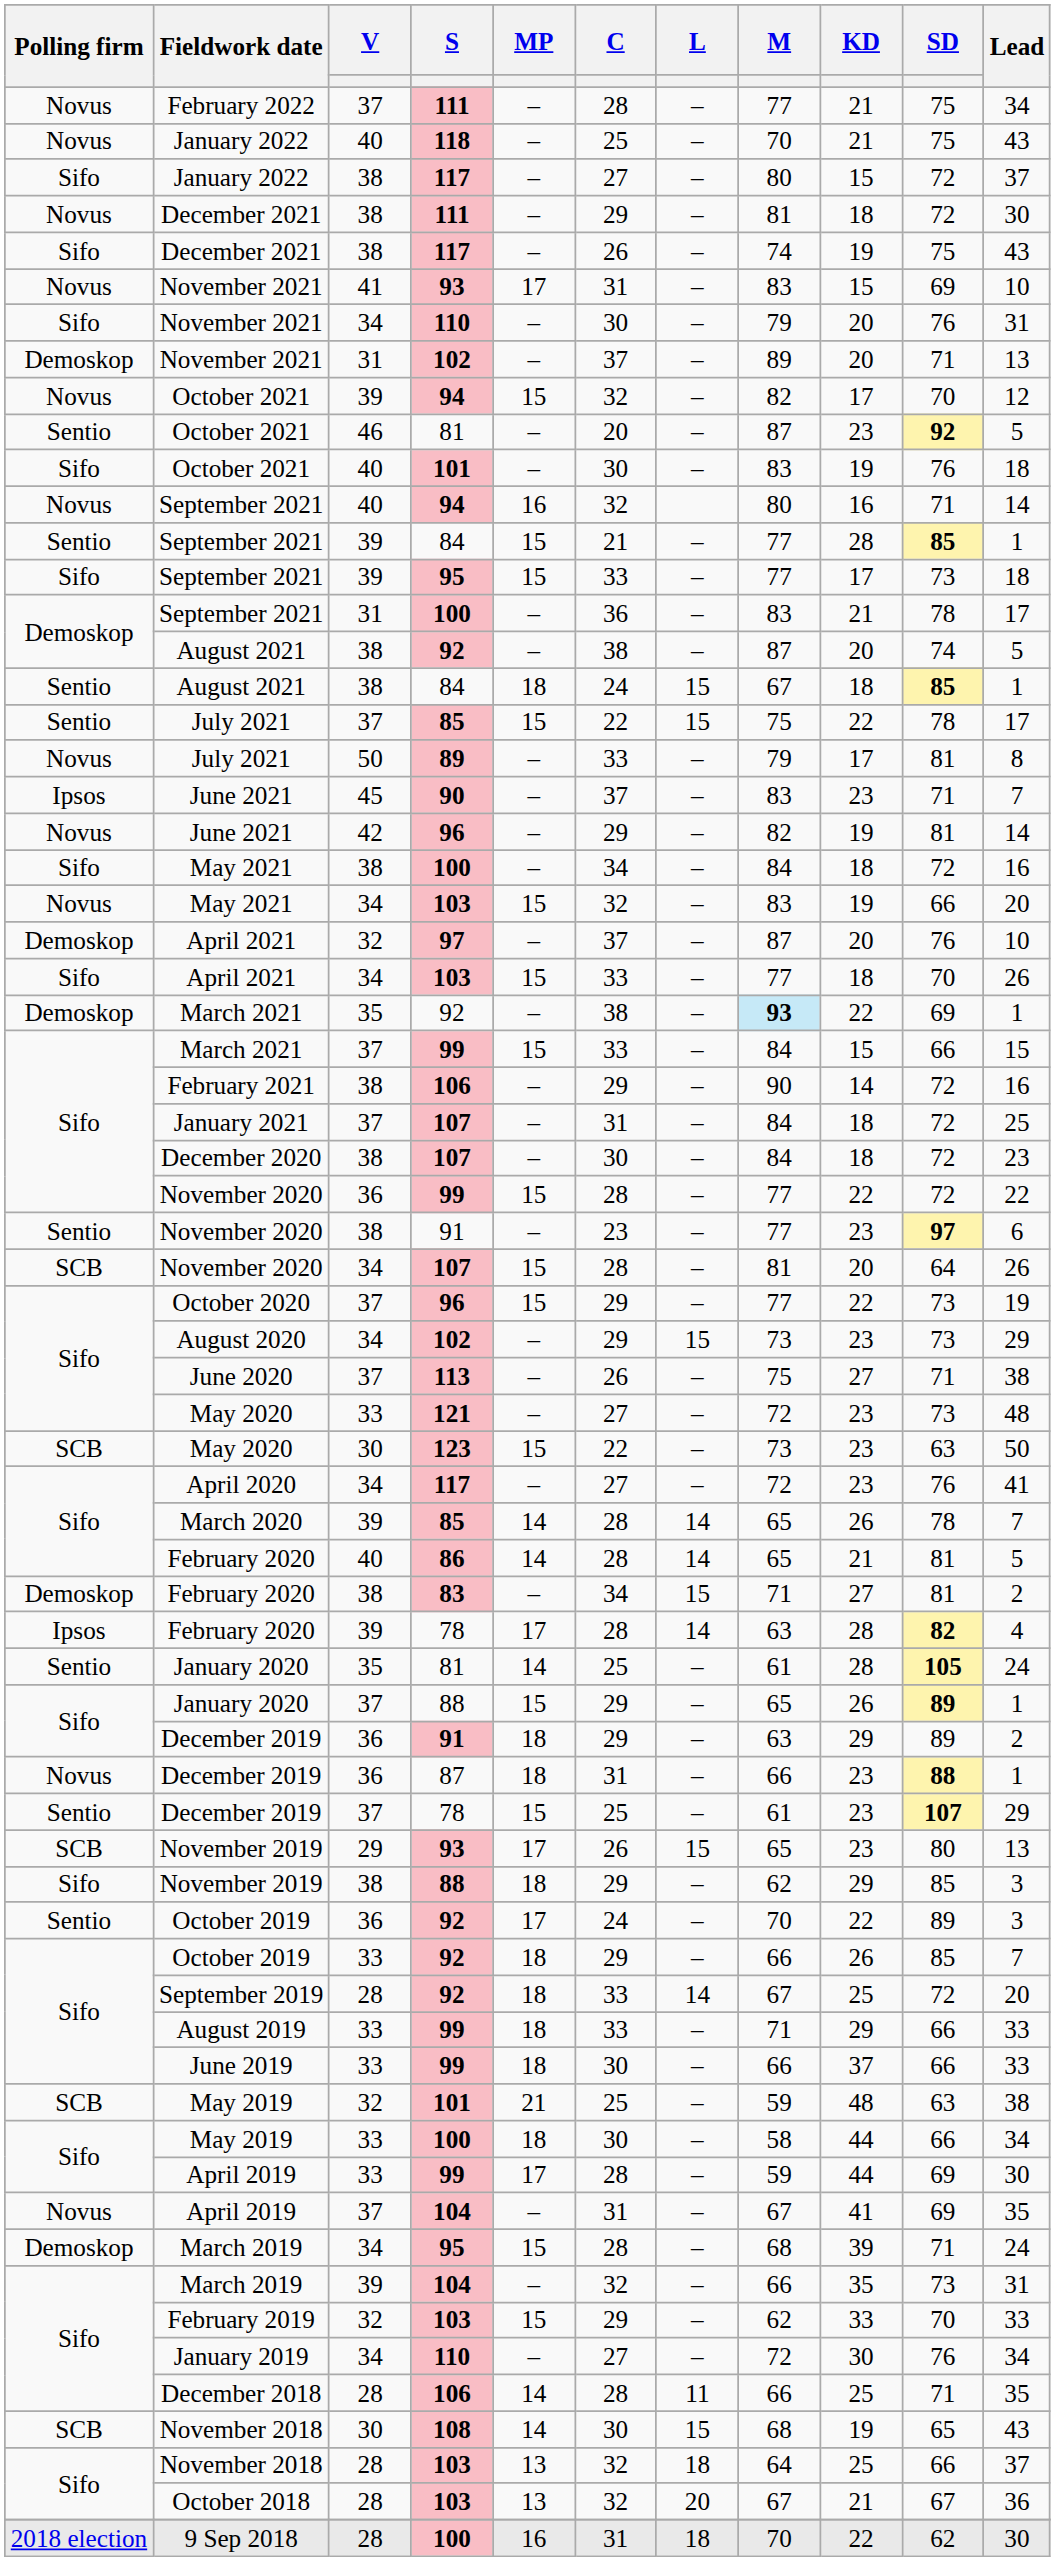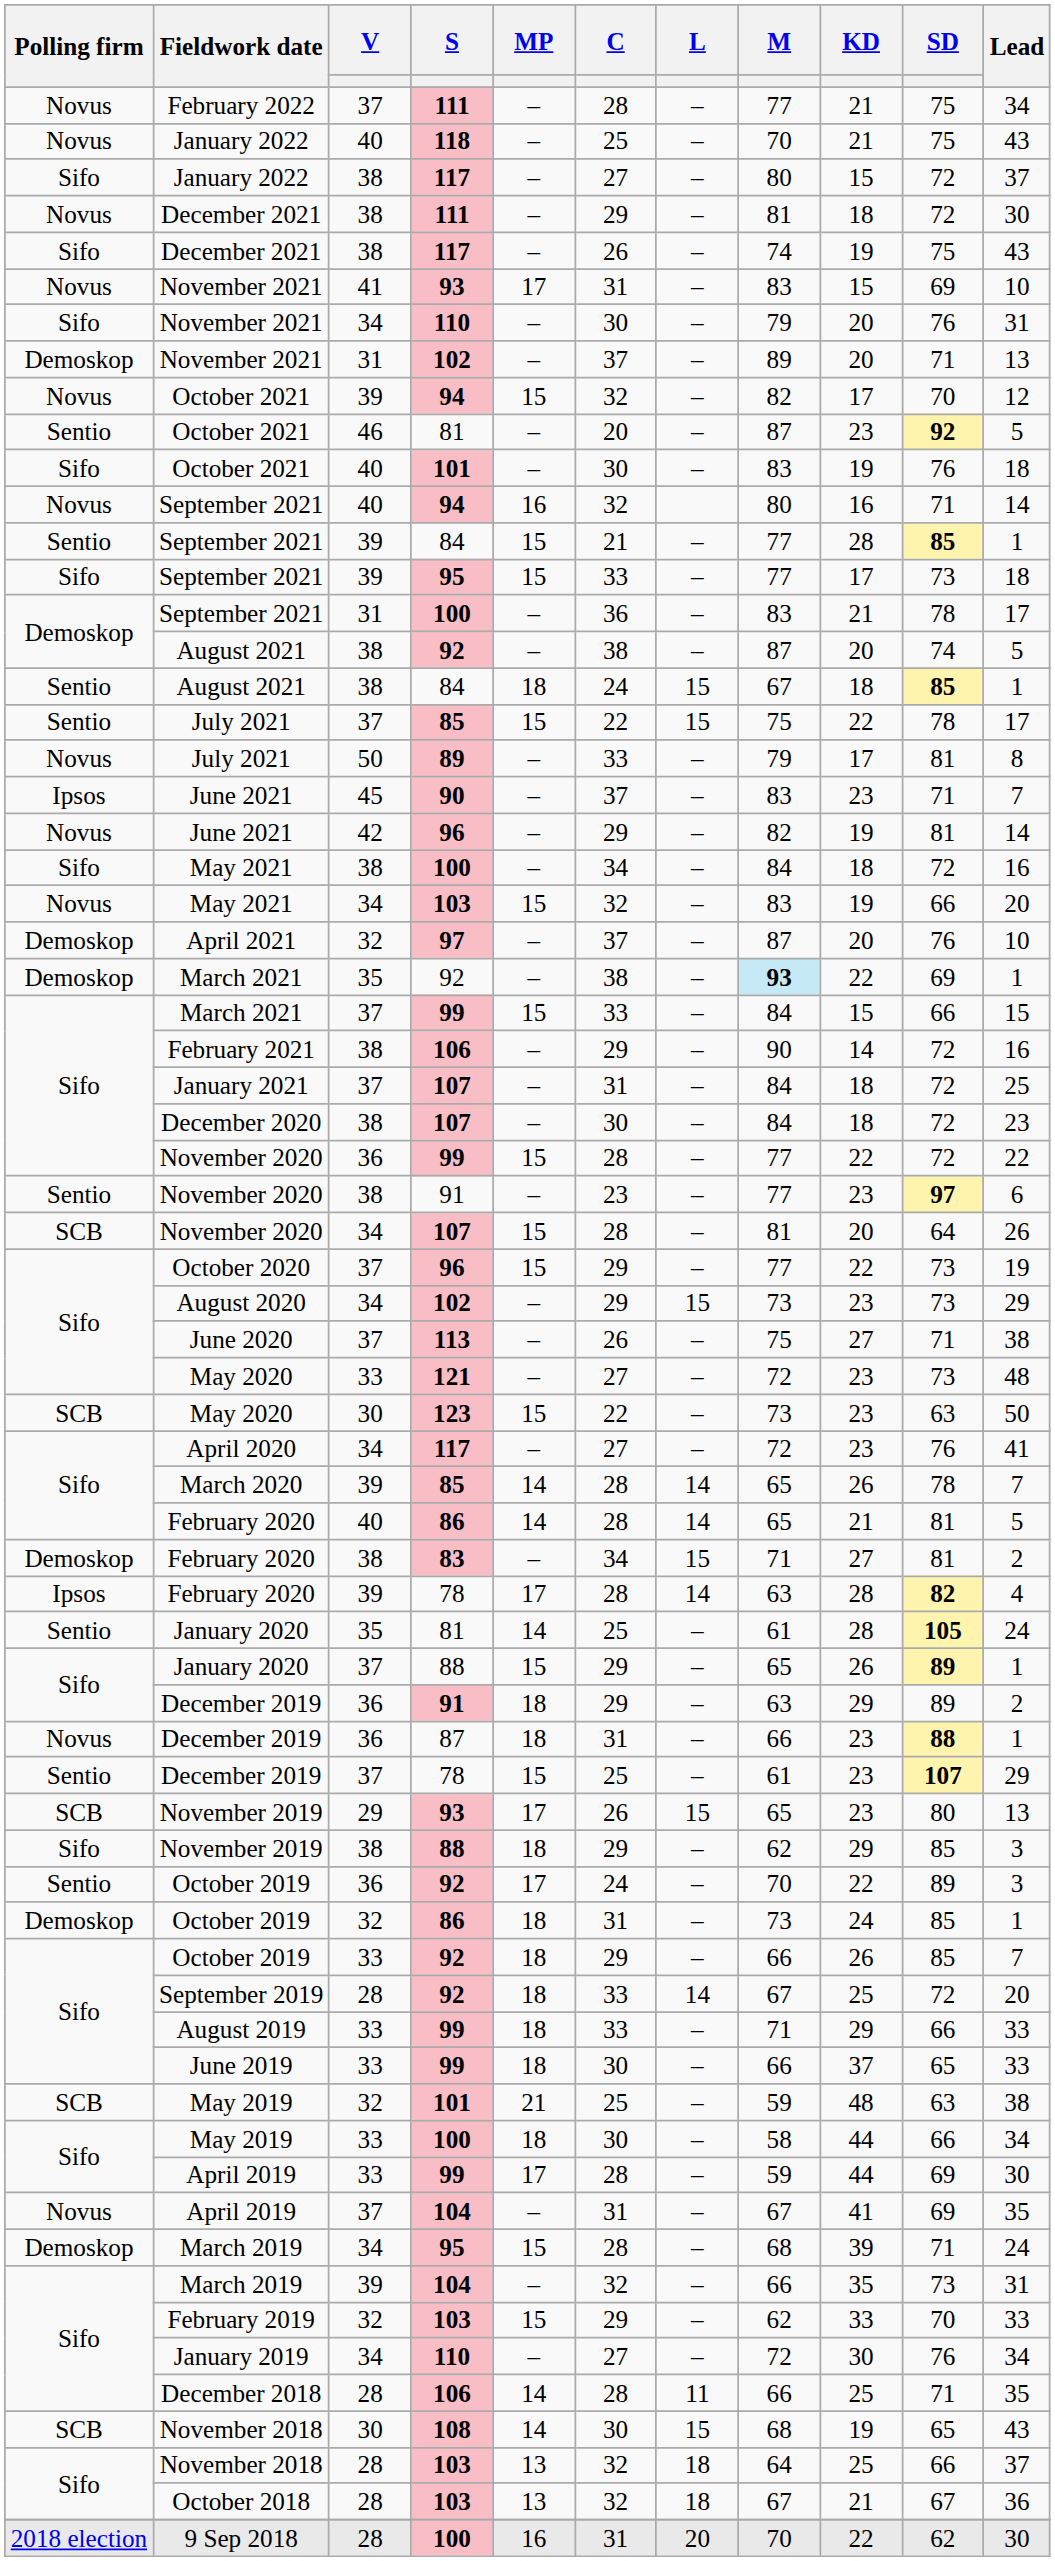- row: (79, 977)
+ row: (79, 1921)
(943, 2066) 66 -> (943, 2066) 65
(697, 2502) 20 -> (697, 2502) 18
(697, 2538) 18 -> (697, 2538) 20
